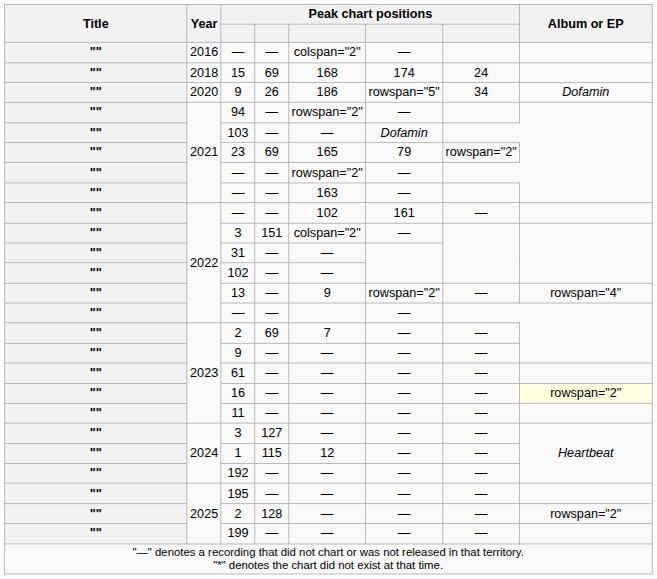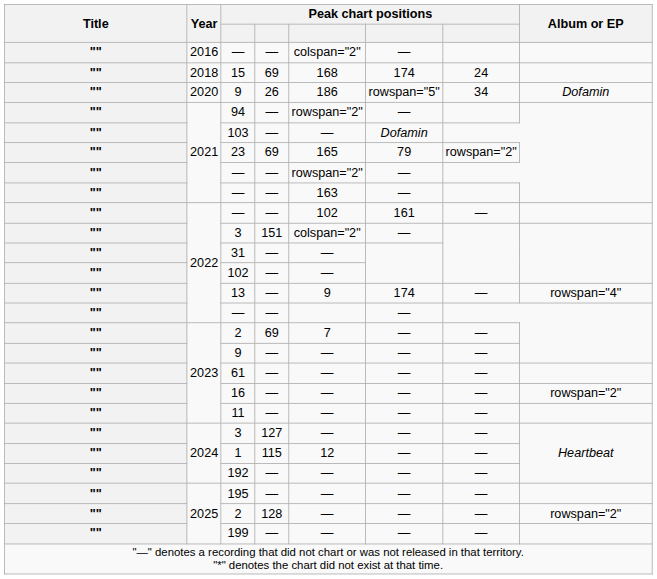(404, 293) rowspan="2" -> (404, 293) 174
(586, 393) lightyellow background -> (586, 393) no background
